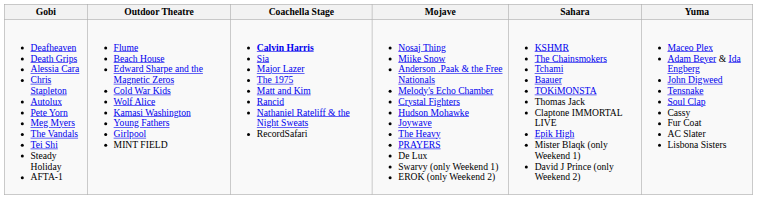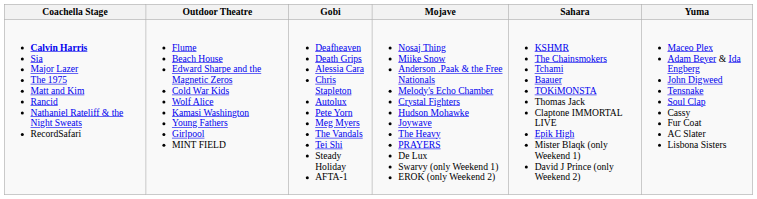columns swapped: (301, 12) <-> (46, 12)
